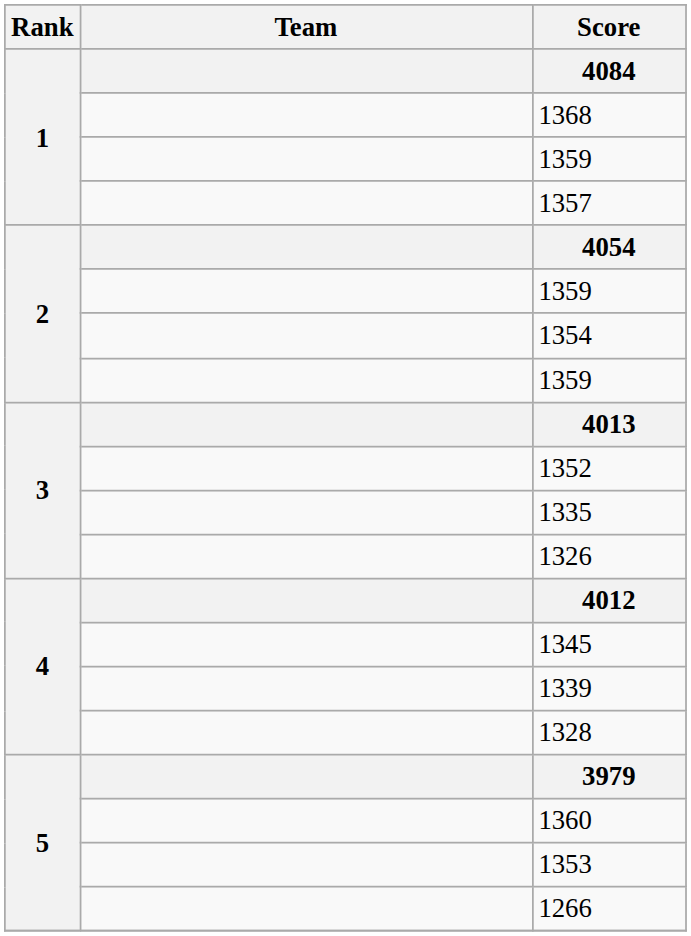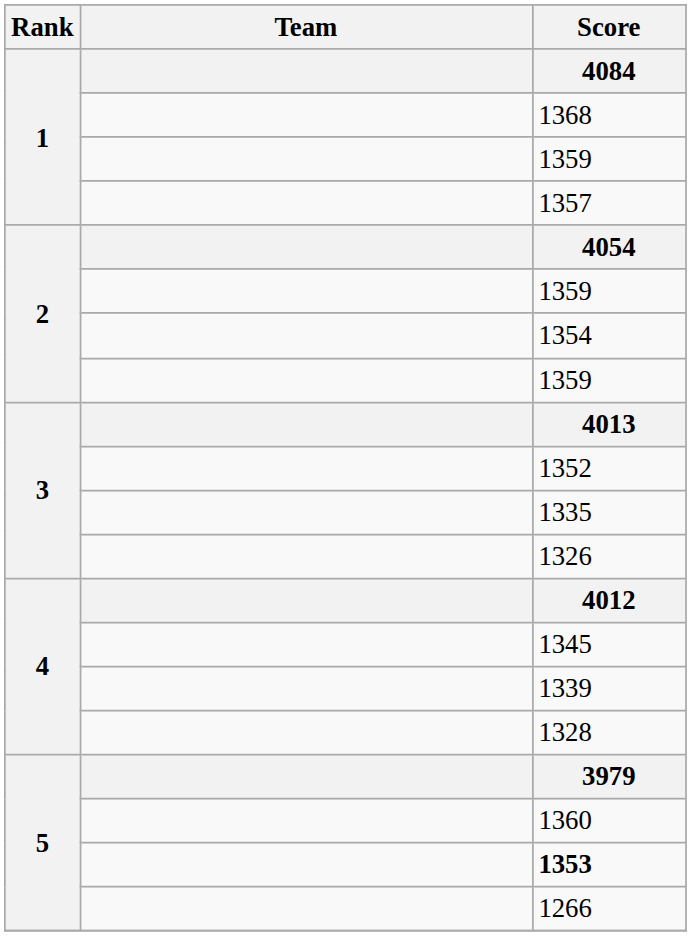(565, 864) normal -> (565, 864) bold
